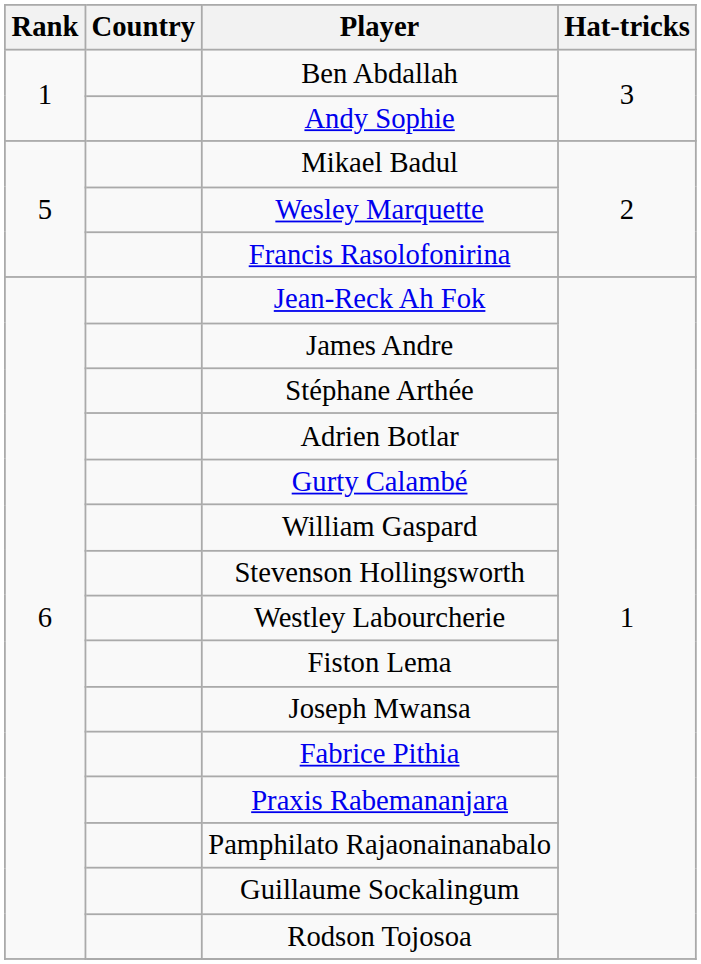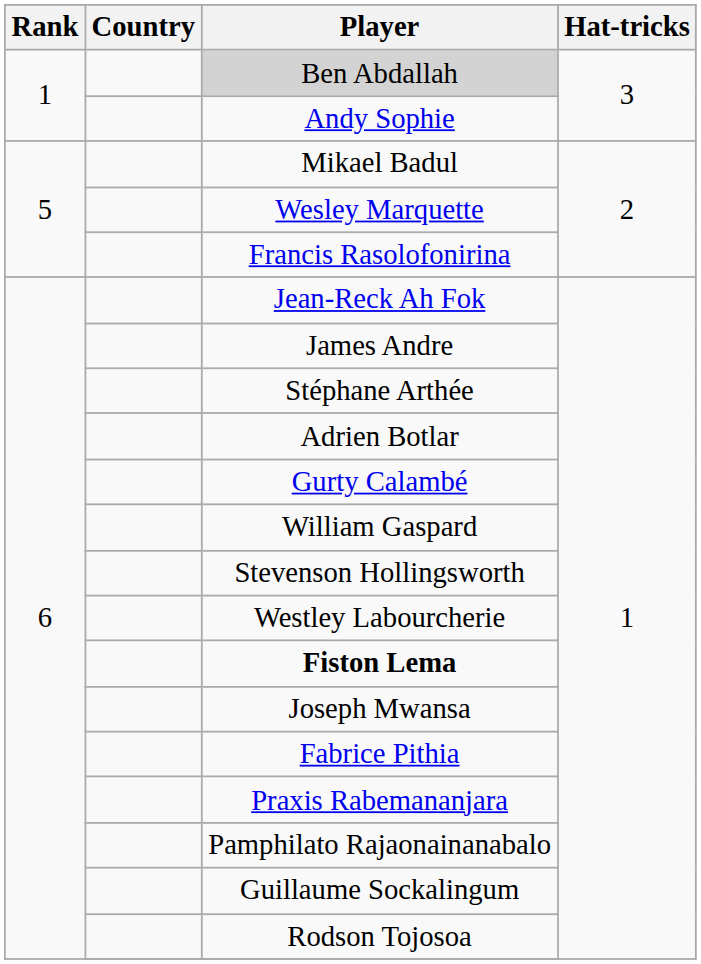(380, 72) no background -> (380, 72) lightgrey background
(380, 663) normal -> (380, 663) bold
